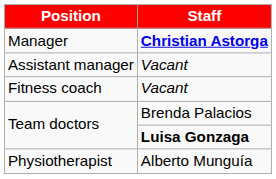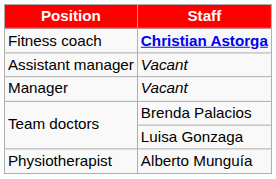(38, 40) Manager -> (55, 40) Fitness coach
(55, 88) Fitness coach -> (38, 88) Manager
(195, 137) bold -> (192, 137) normal
